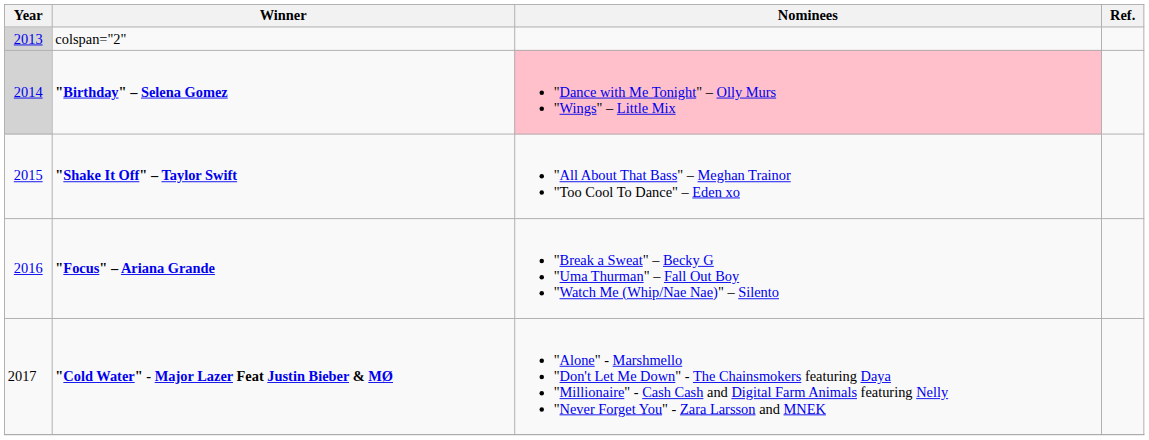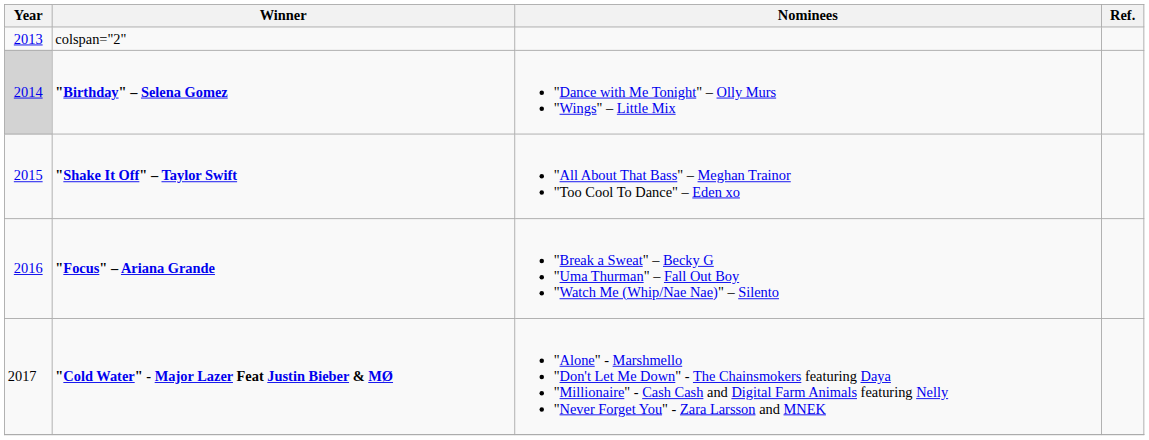(28, 38) lightgrey background -> (28, 38) no background
(808, 100) pink background -> (808, 100) no background
